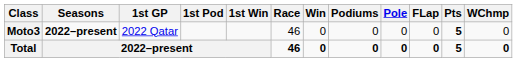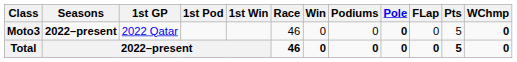(404, 31) normal -> (404, 31) bold
(459, 31) bold -> (459, 31) normal
(506, 31) normal -> (506, 31) bold
